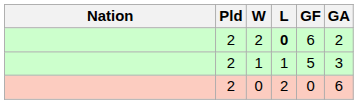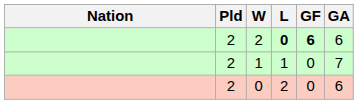(311, 39) normal -> (311, 39) bold
(339, 39) 2 -> (339, 39) 6
(311, 63) 5 -> (311, 63) 0
(339, 63) 3 -> (339, 63) 7
